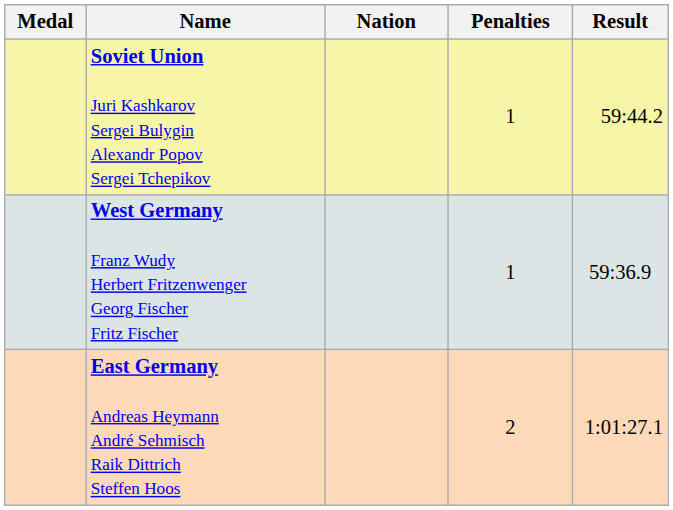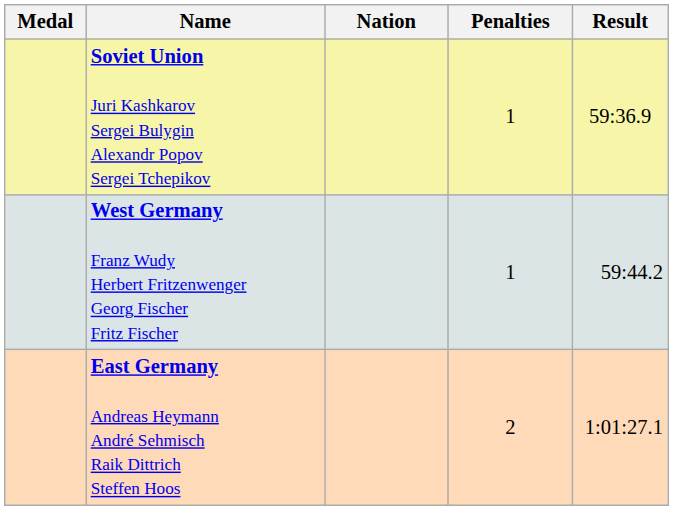(632, 116) 59:44.2 -> (620, 116) 59:36.9
(620, 272) 59:36.9 -> (632, 272) 59:44.2
